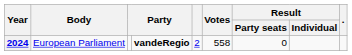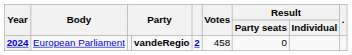(197, 43) normal -> (197, 43) bold
(222, 43) 558 -> (222, 43) 458
